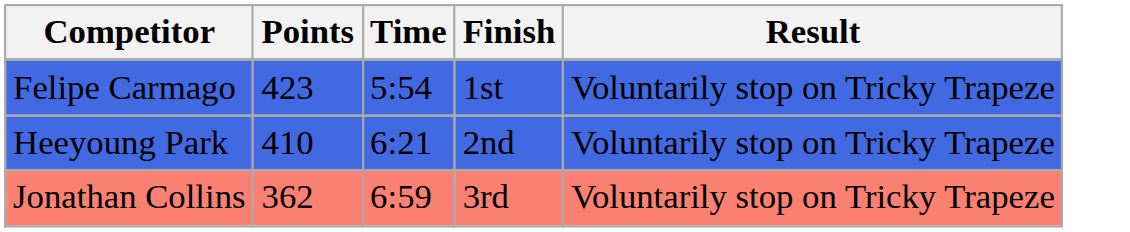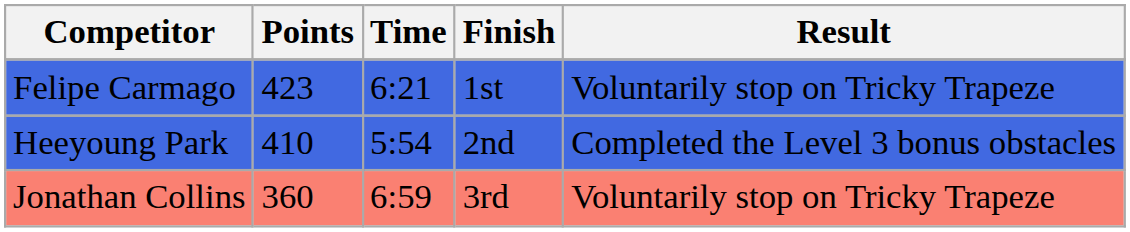(401, 87) 5:54 -> (401, 87) 6:21
(401, 142) 6:21 -> (401, 142) 5:54
(813, 142) Voluntarily stop on Tricky Trapeze -> (844, 142) Completed the Level 3 bonus obstacles
(288, 197) 362 -> (288, 197) 360
